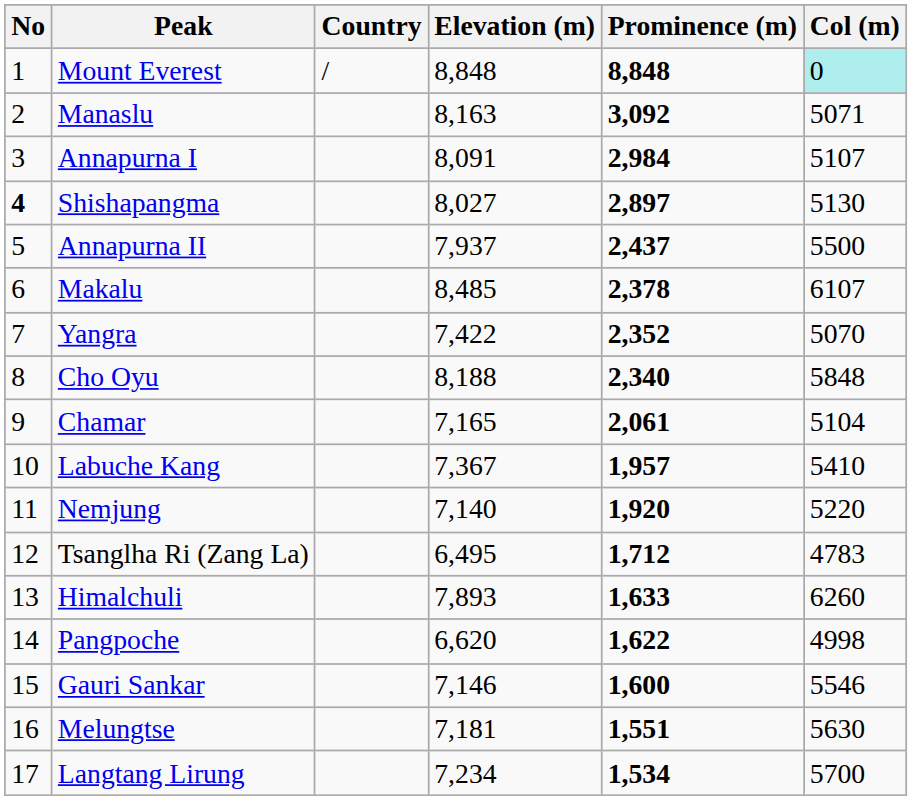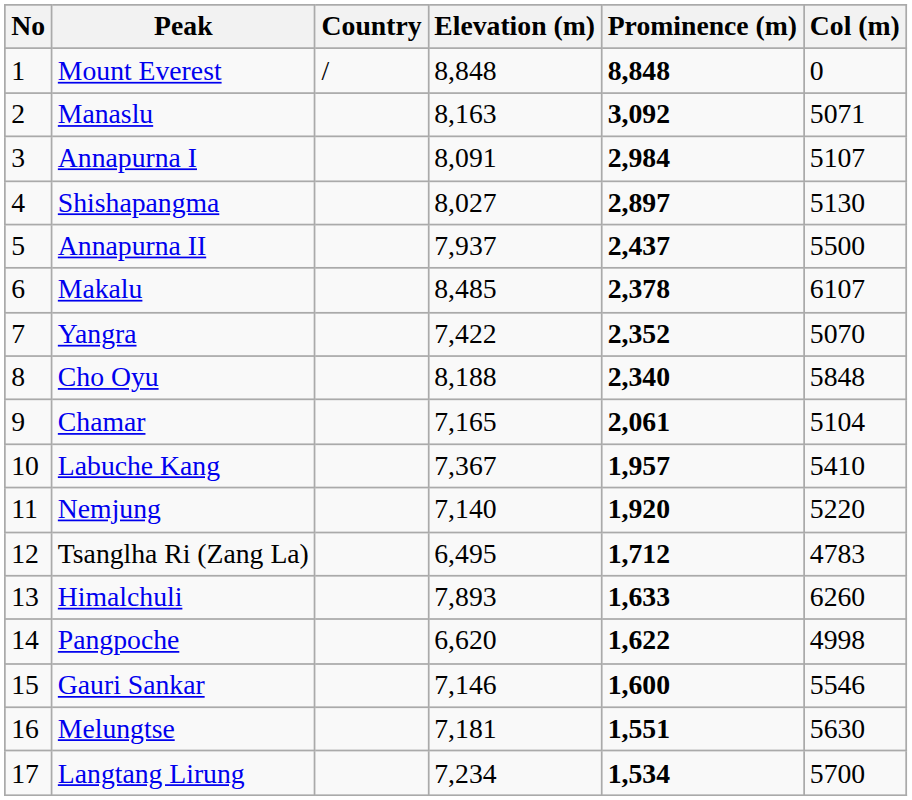(817, 70) paleturquoise background -> (817, 70) no background
(18, 202) bold -> (18, 202) normal
